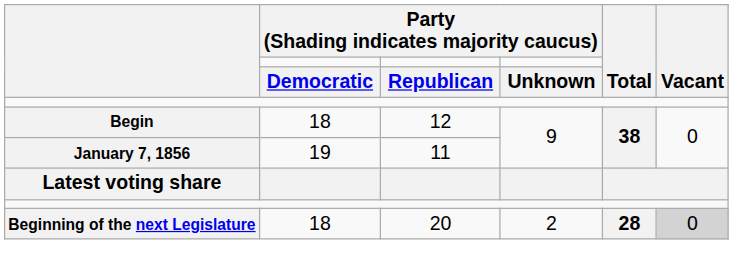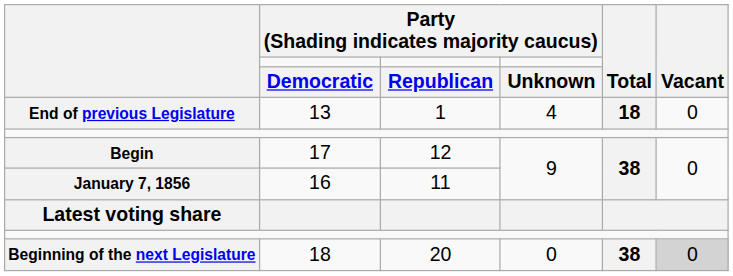+ row: (132, 113)
(320, 121) 18 -> (320, 152) 17
(320, 152) 19 -> (320, 183) 16
(551, 223) 2 -> (551, 254) 0
(629, 223) 28 -> (629, 254) 38
